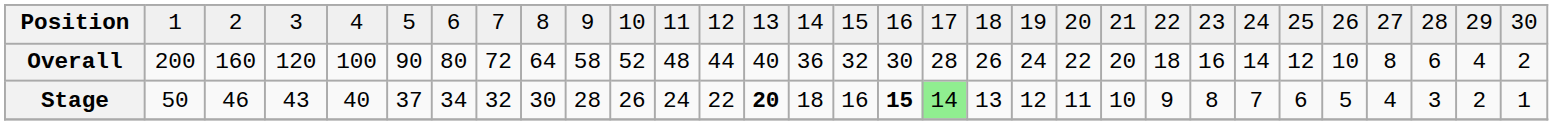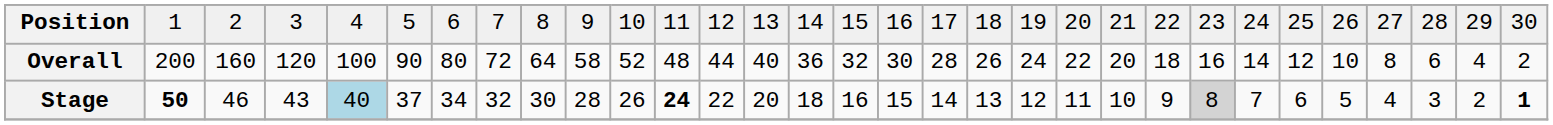(175, 100) normal -> (175, 100) bold
(357, 100) no background -> (357, 100) lightblue background
(677, 100) normal -> (677, 100) bold
(766, 100) bold -> (766, 100) normal
(900, 100) bold -> (900, 100) normal
(944, 100) lightgreen background -> (944, 100) no background
(1212, 100) no background -> (1212, 100) lightgrey background
(1524, 100) normal -> (1524, 100) bold
